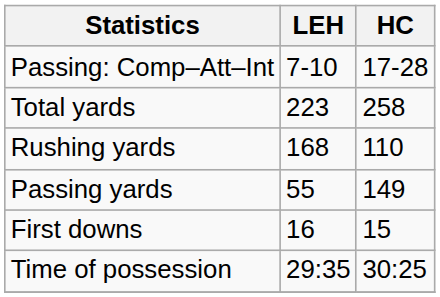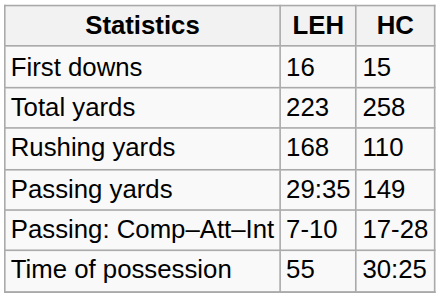rows swapped: (77, 229) <-> (142, 66)
(300, 189) 55 -> (318, 189) 29:35
(318, 270) 29:35 -> (300, 270) 55
